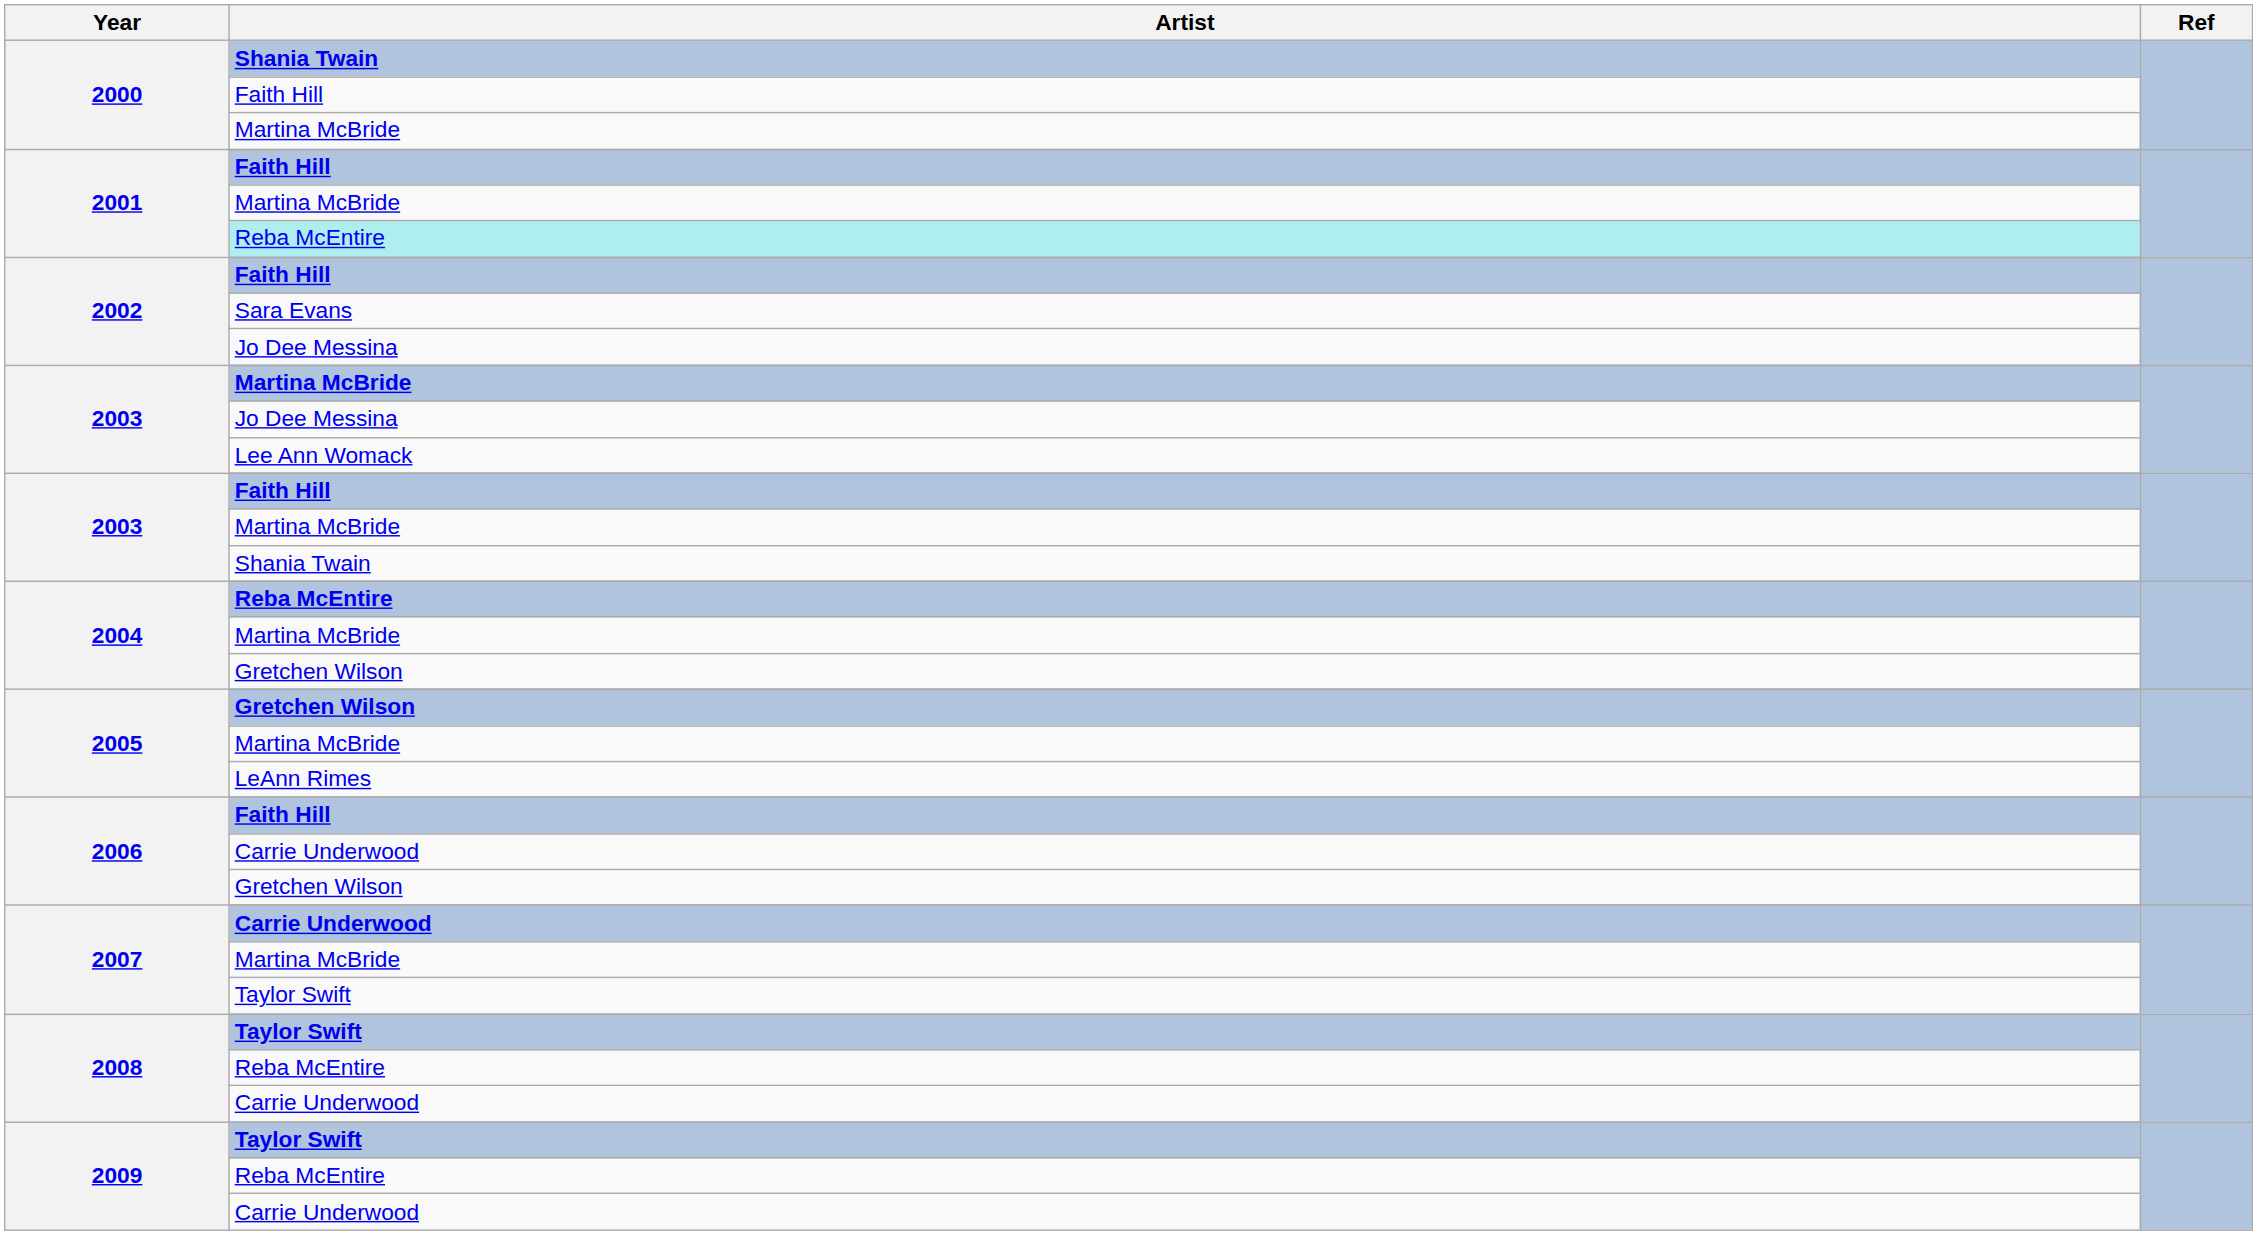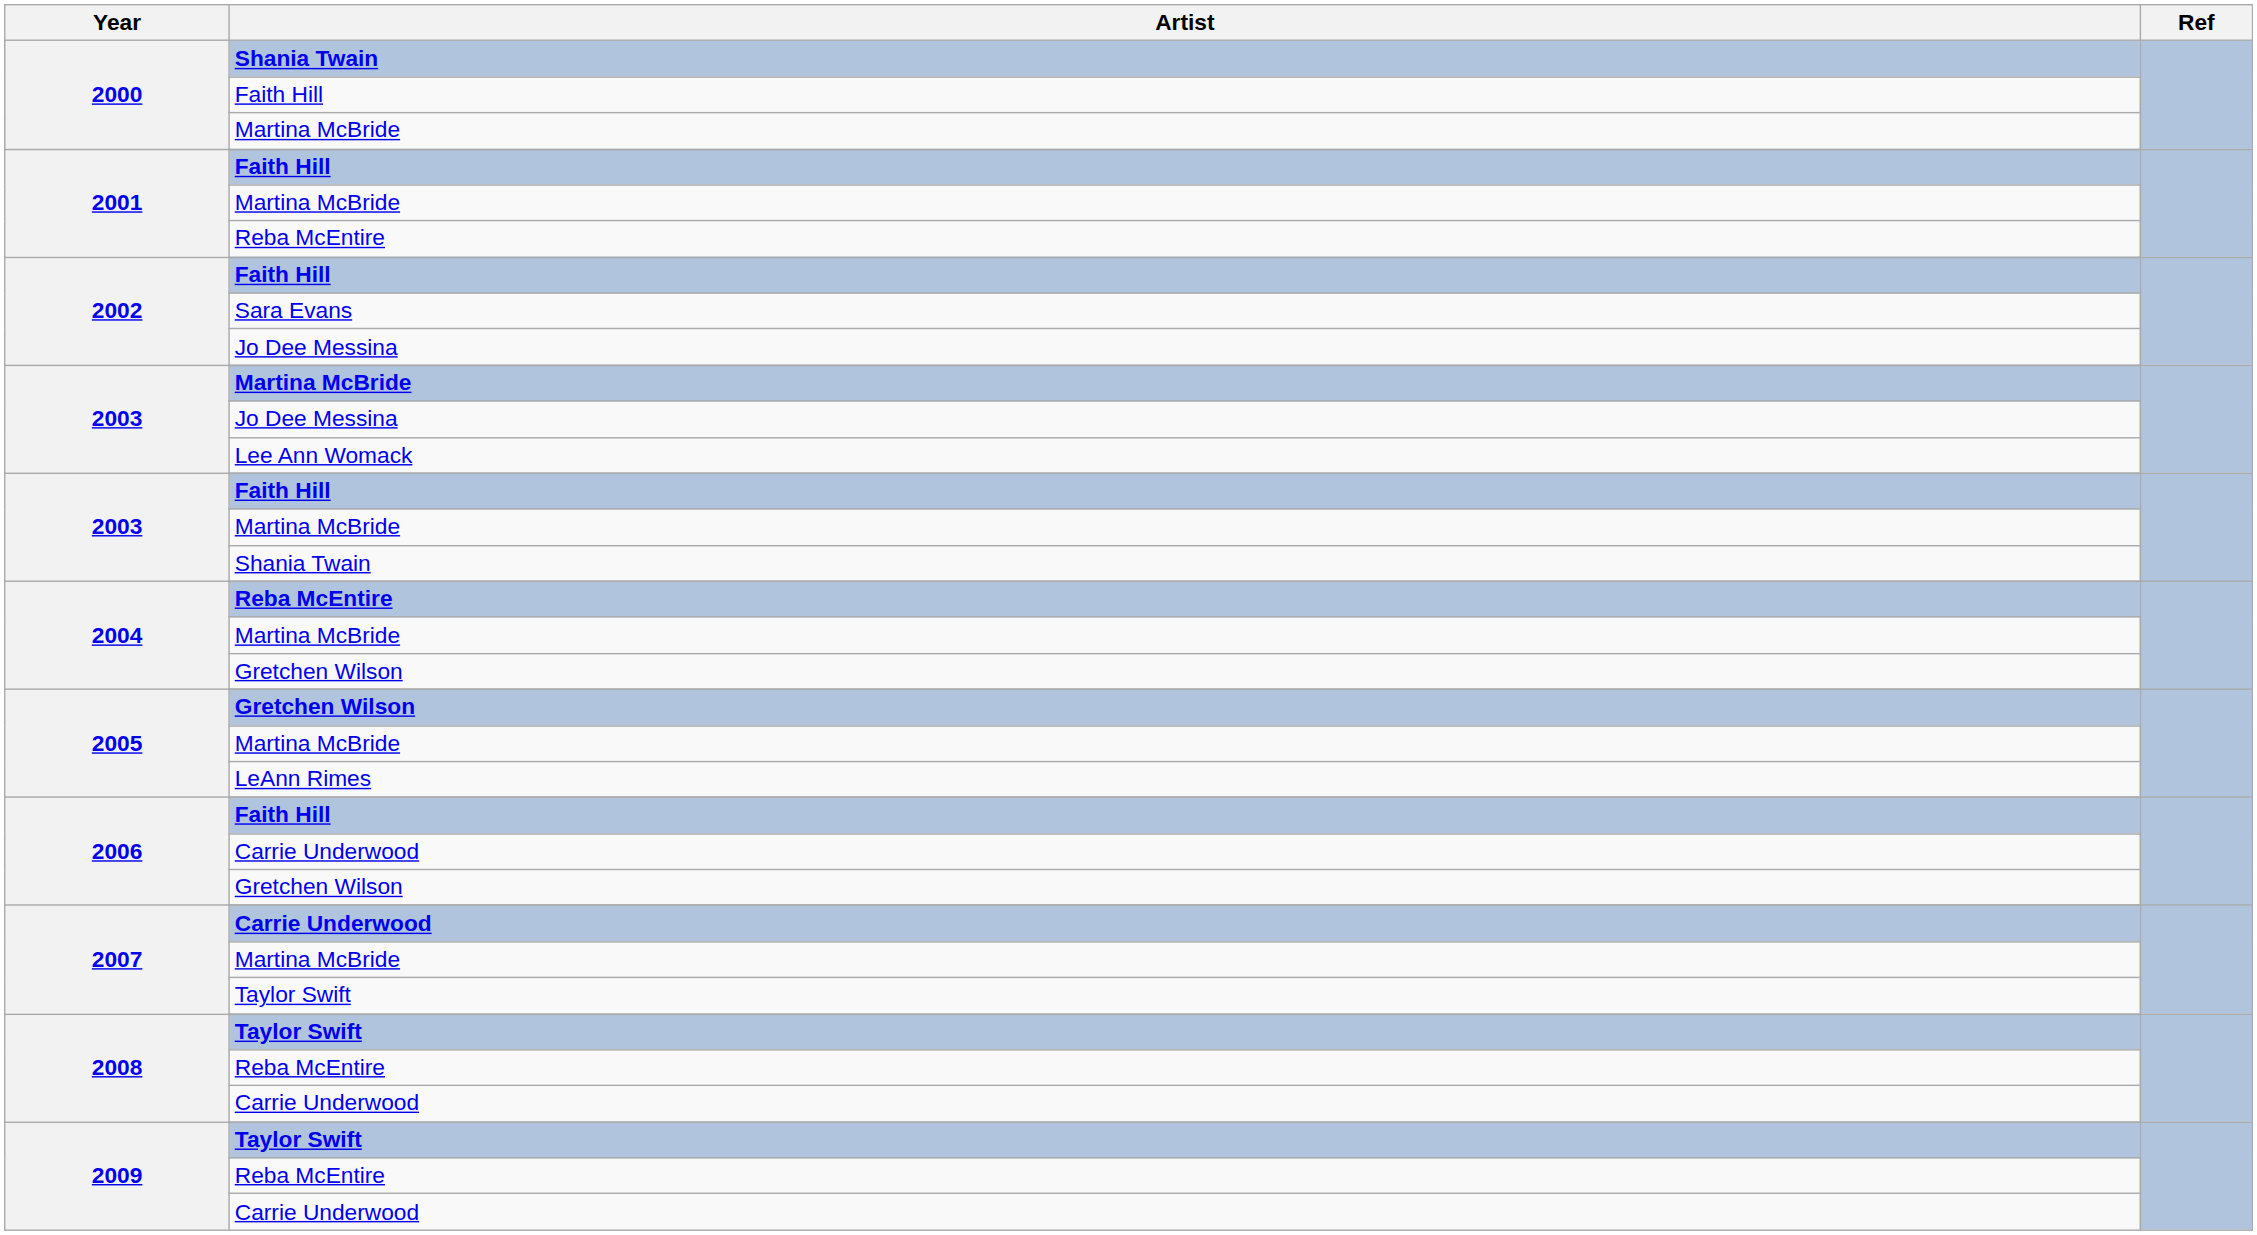(310, 238) paleturquoise background -> (310, 238) no background
